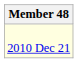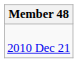(39, 47) lightyellow background -> (39, 47) no background
